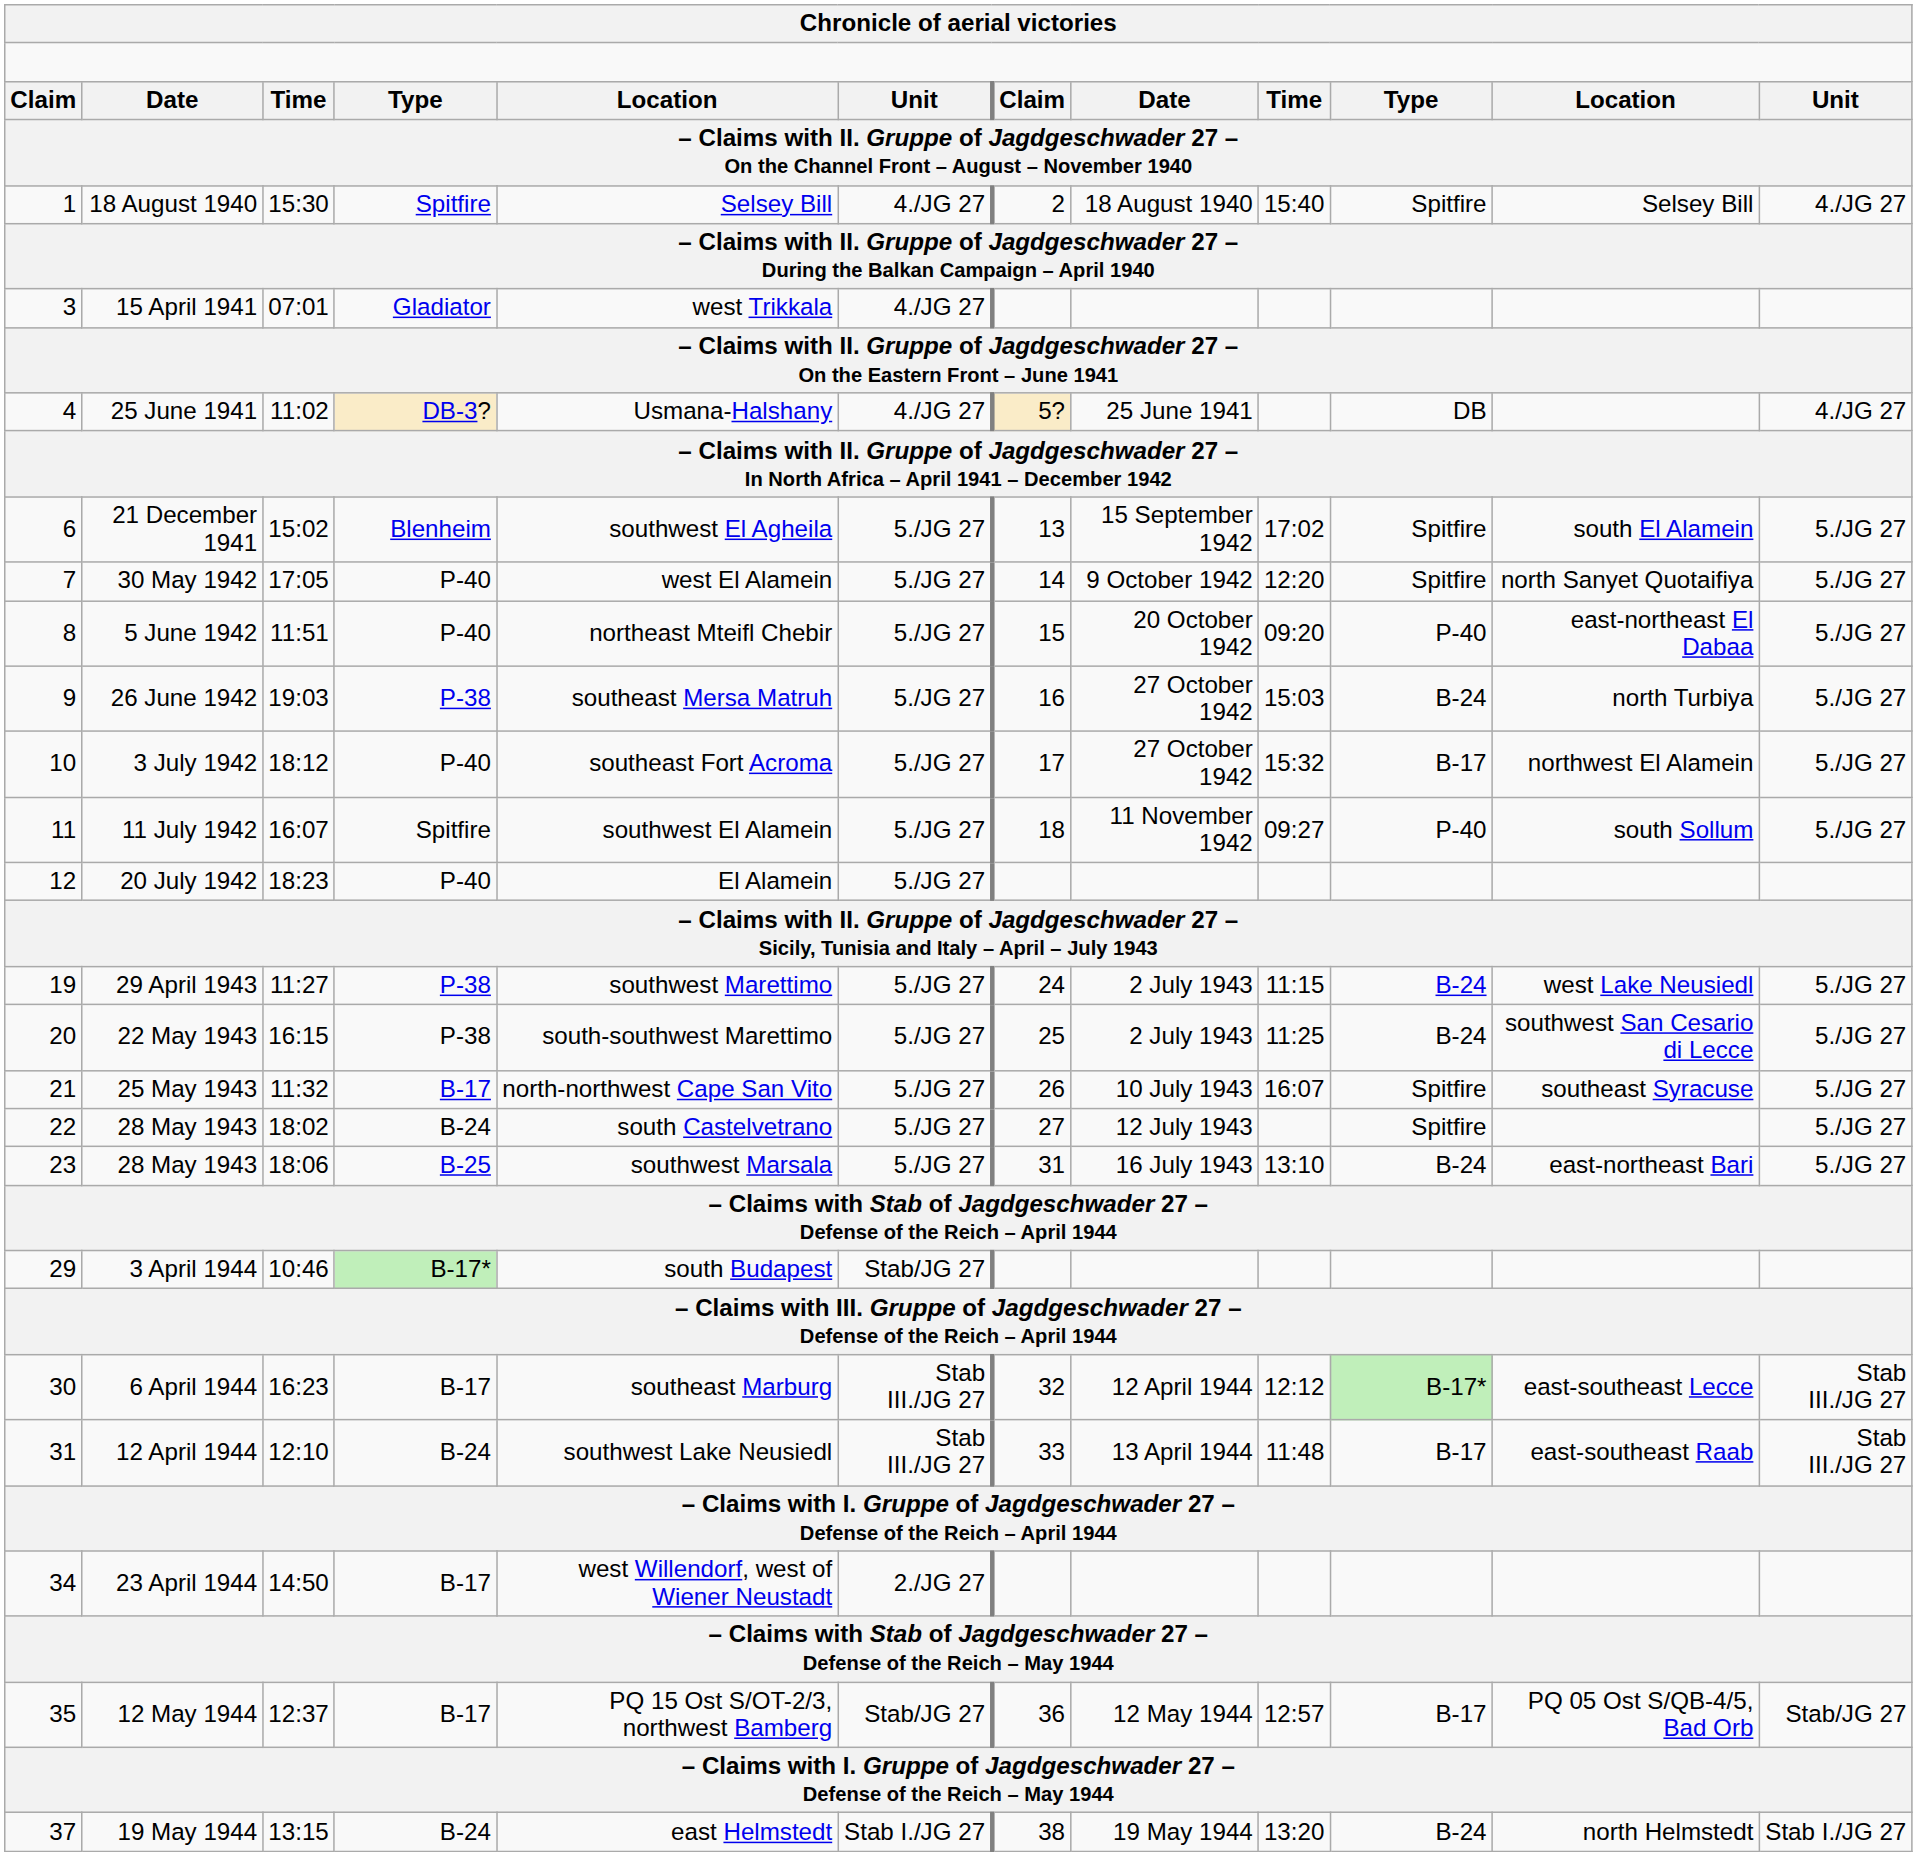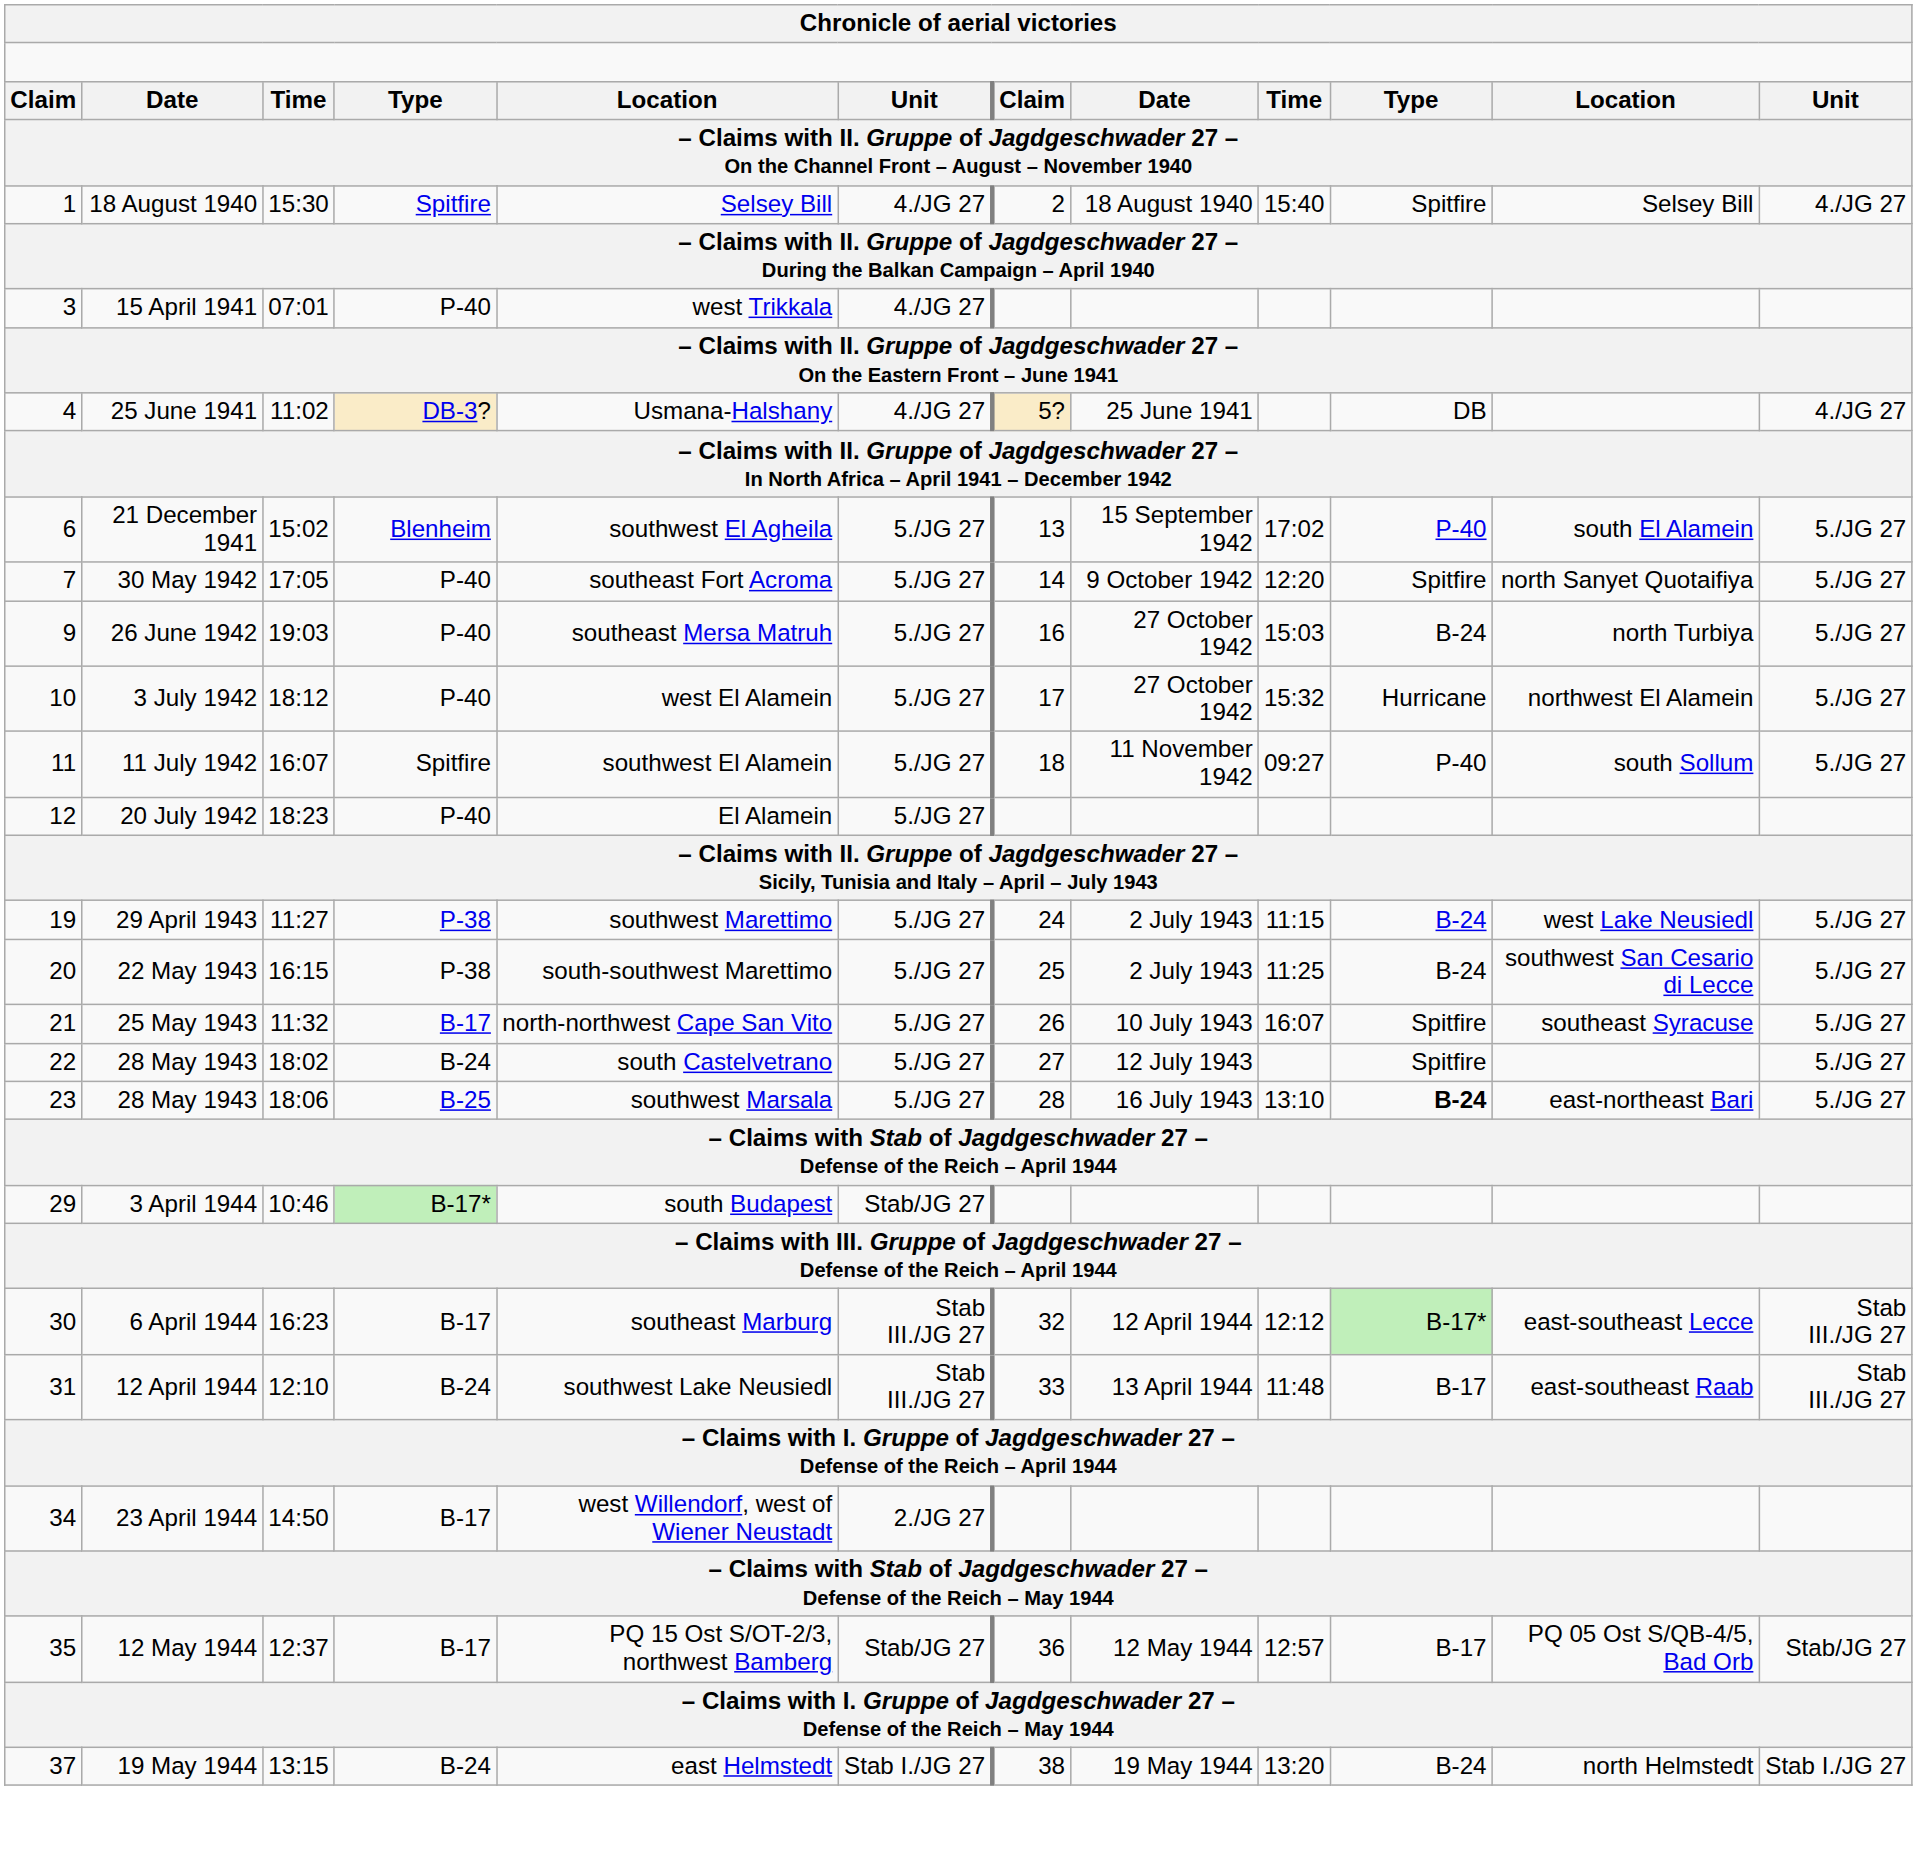(442, 307) Gladiator -> (465, 307) P-40
(1449, 529) Spitfire -> (1461, 529) P-40
(747, 581) west El Alamein -> (711, 581) southeast Fort Acroma
- row: (69, 632)
(465, 698) P-38 -> (465, 632) P-40
(711, 763) southeast Fort Acroma -> (747, 698) west El Alamein
(1461, 763) B-17 -> (1434, 698) Hurricane
(1052, 1165) 31 -> (1052, 1100) 28
(1461, 1165) normal -> (1460, 1100) bold
